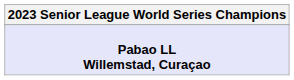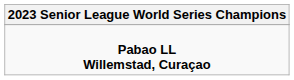(147, 57) lavender background -> (147, 57) no background
